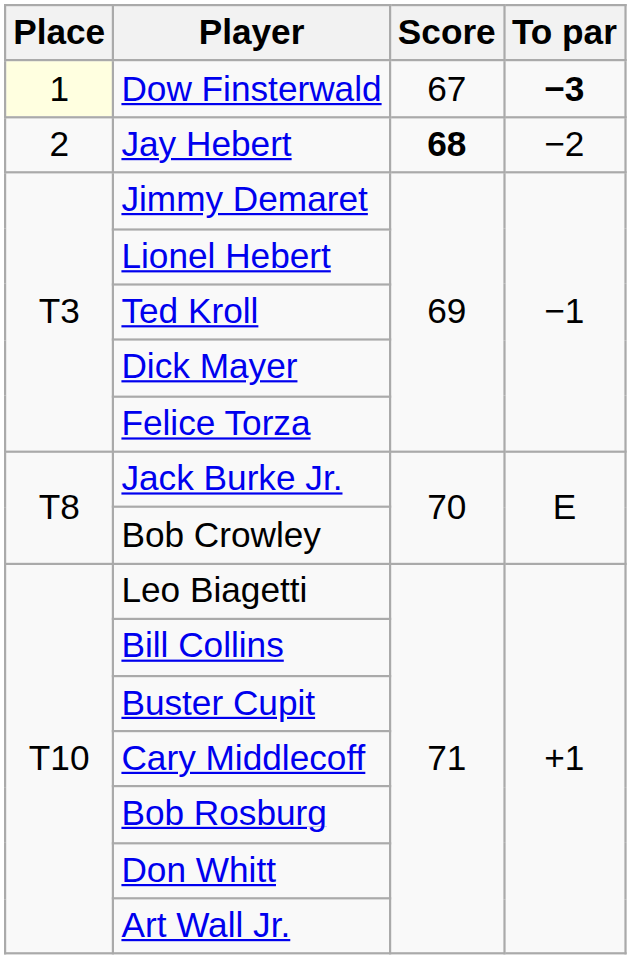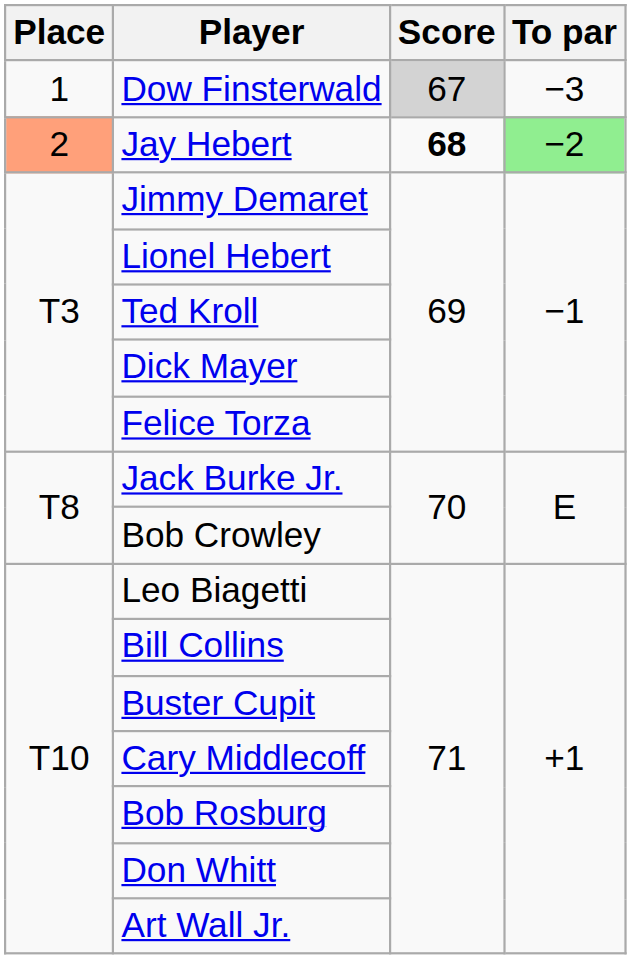(59, 88) lightyellow background -> (59, 88) no background
(447, 88) no background -> (447, 88) lightgrey background
(564, 88) bold -> (564, 88) normal
(59, 144) no background -> (59, 144) lightsalmon background
(564, 144) no background -> (564, 144) lightgreen background
